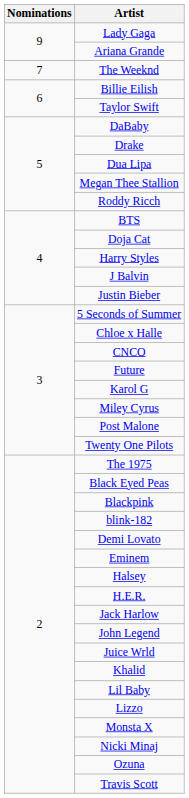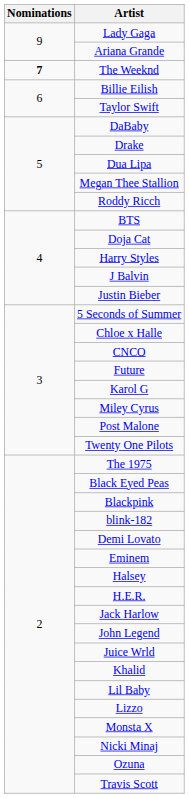(39, 70) normal -> (39, 70) bold
